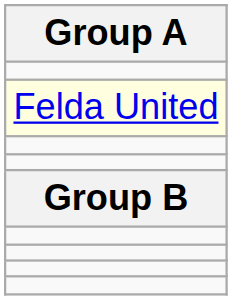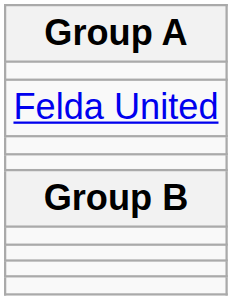(116, 107) lightyellow background -> (116, 107) no background
